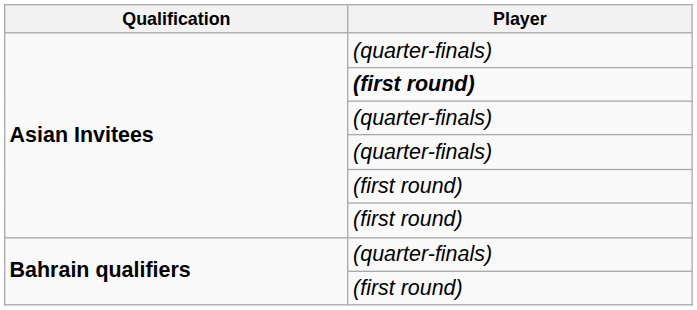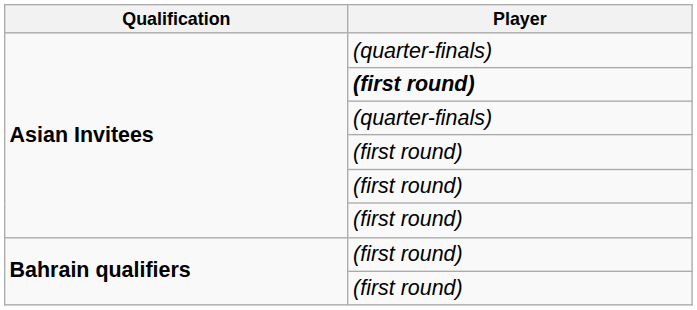(423, 152) (quarter-finals) -> (408, 152) (first round)
(423, 254) (quarter-finals) -> (408, 254) (first round)
